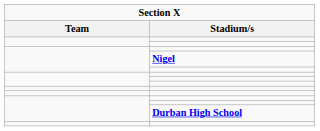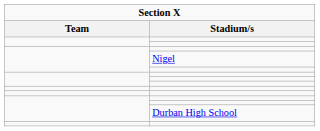(164, 59) bold -> (164, 59) normal
(197, 113) bold -> (195, 113) normal
